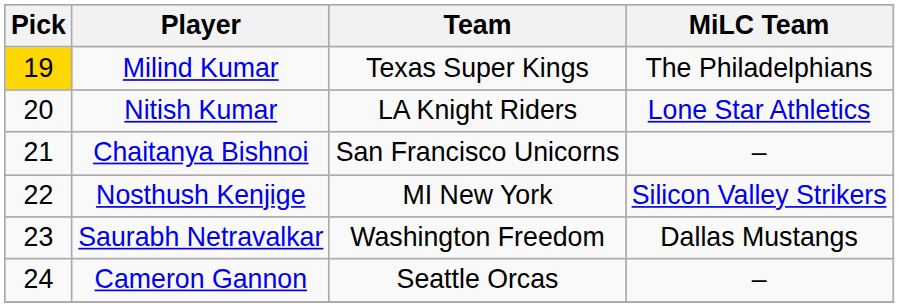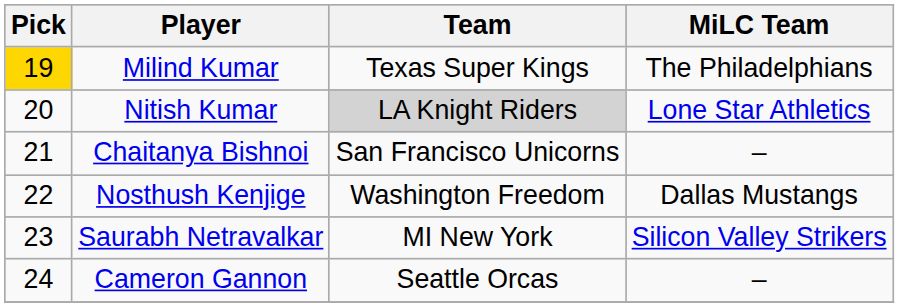(477, 110) no background -> (477, 110) lightgrey background
(477, 195) MI New York -> (477, 195) Washington Freedom
(759, 195) Silicon Valley Strikers -> (759, 195) Dallas Mustangs
(477, 237) Washington Freedom -> (477, 237) MI New York
(759, 237) Dallas Mustangs -> (759, 237) Silicon Valley Strikers
